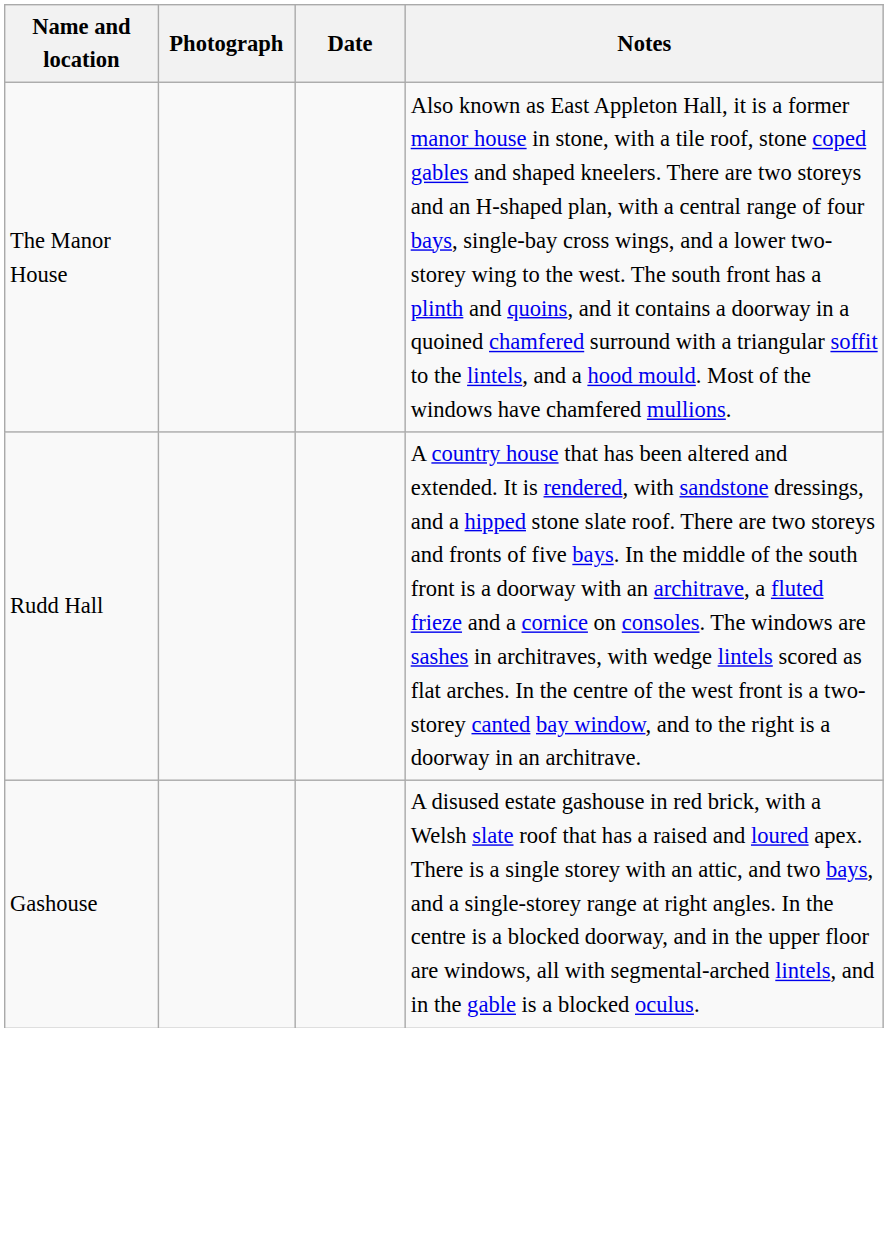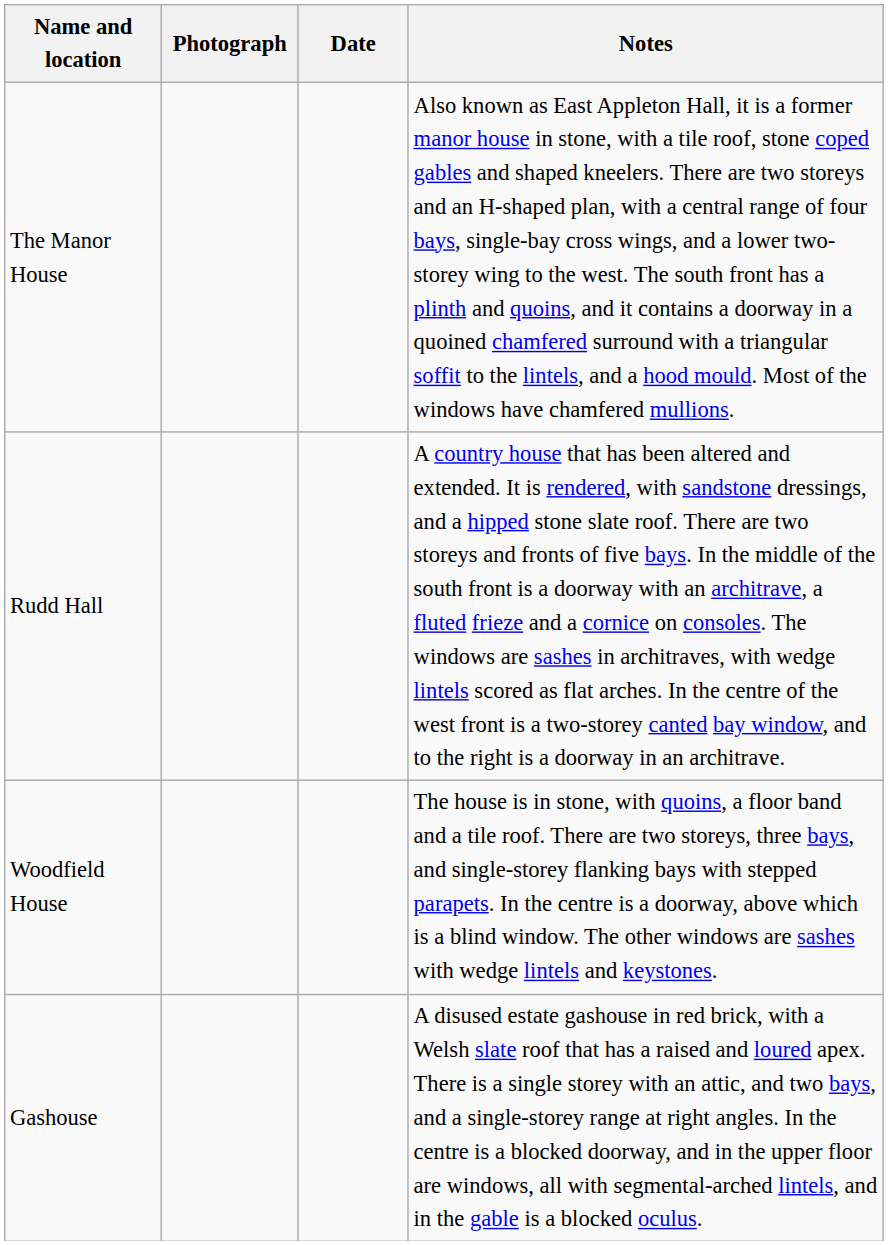+ row: (57, 886)
